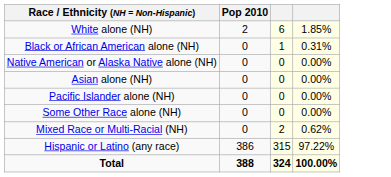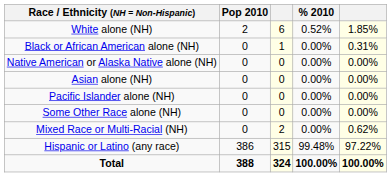+ column: (316, 12)
